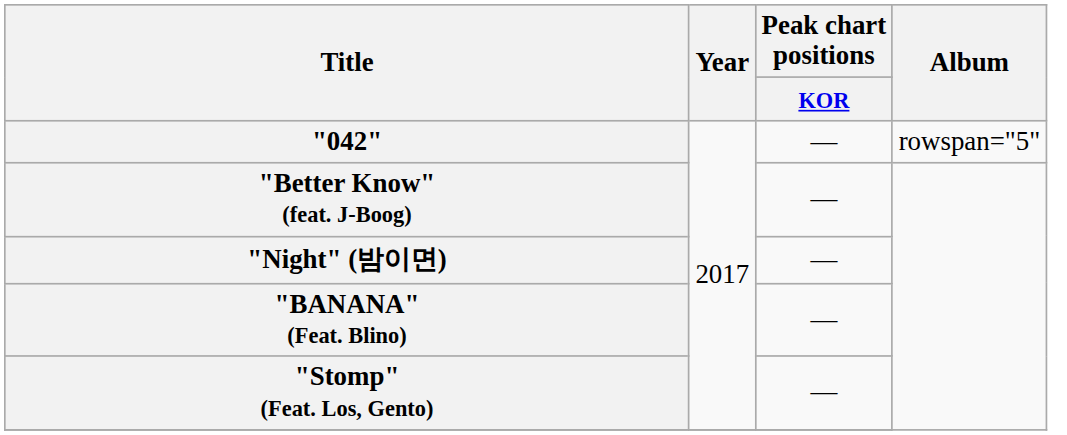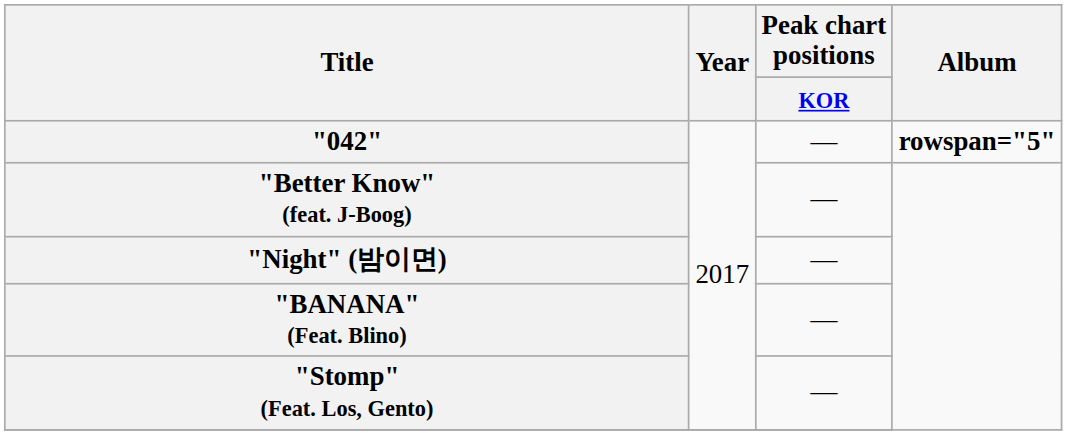(969, 141) normal -> (977, 141) bold
